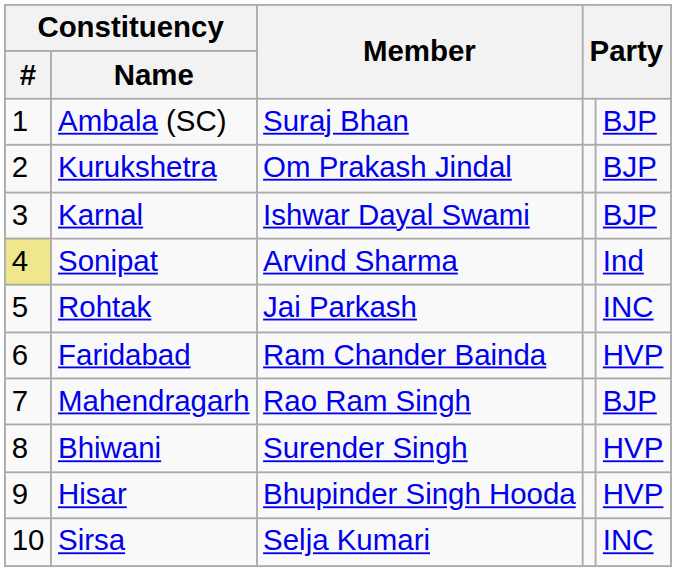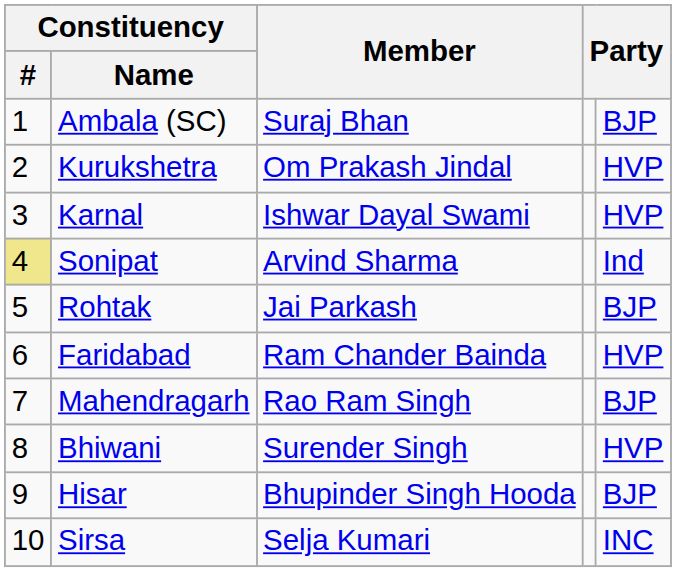(630, 167) BJP -> (633, 167) HVP
(630, 214) BJP -> (633, 214) HVP
(628, 307) INC -> (630, 307) BJP
(633, 494) HVP -> (630, 494) BJP
